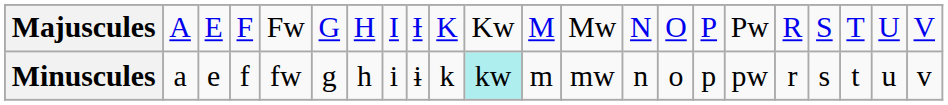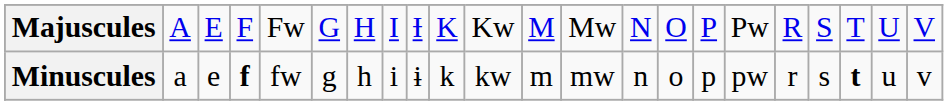(245, 75) normal -> (245, 75) bold
(493, 75) paleturquoise background -> (493, 75) no background
(855, 75) normal -> (855, 75) bold
